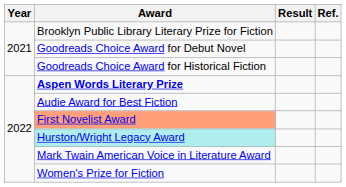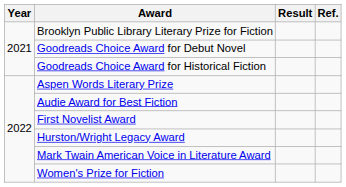(110, 84) bold -> (105, 84) normal
(86, 119) lightsalmon background -> (86, 119) no background
(111, 137) paleturquoise background -> (111, 137) no background
